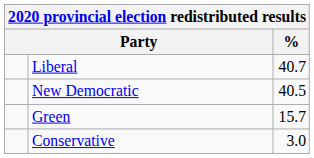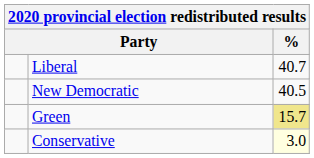(292, 116) no background -> (292, 116) khaki background
(296, 141) no background -> (296, 141) lightyellow background
